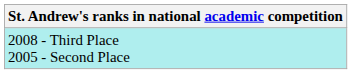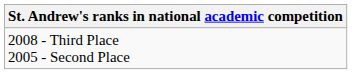(69, 48) paleturquoise background -> (69, 48) no background
